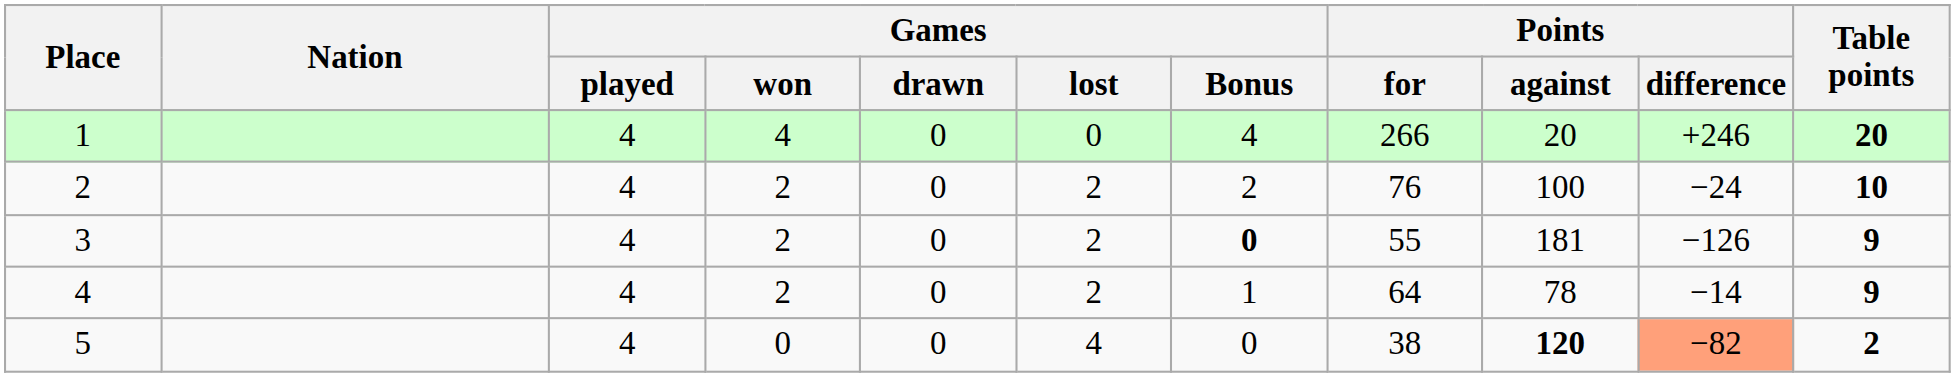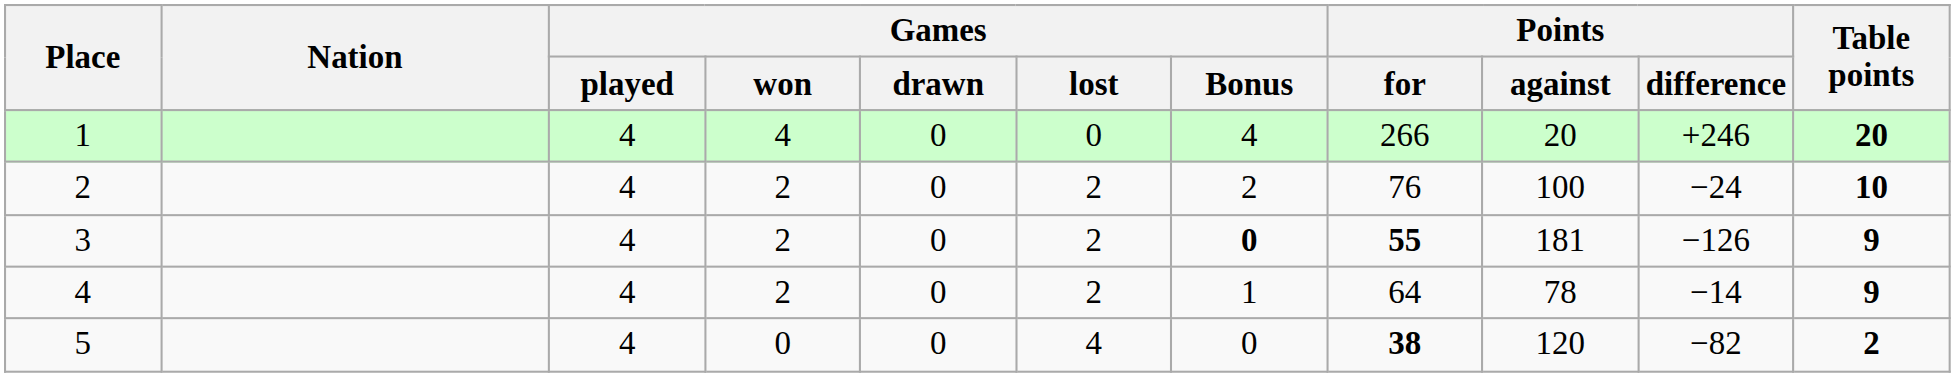(1405, 239) normal -> (1405, 239) bold
(1405, 344) normal -> (1405, 344) bold
(1560, 344) bold -> (1560, 344) normal
(1716, 344) lightsalmon background -> (1716, 344) no background
